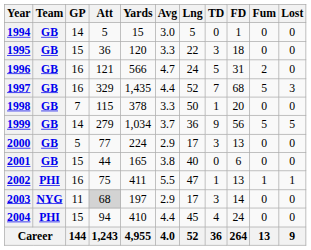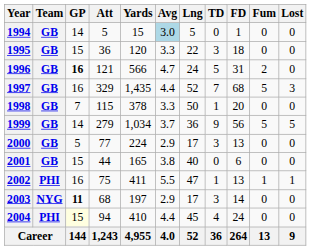(167, 32) no background -> (167, 32) lightblue background
(77, 69) normal -> (77, 69) bold
(77, 198) normal -> (77, 198) bold
(105, 198) lightgrey background -> (105, 198) no background
(77, 217) no background -> (77, 217) lightyellow background
